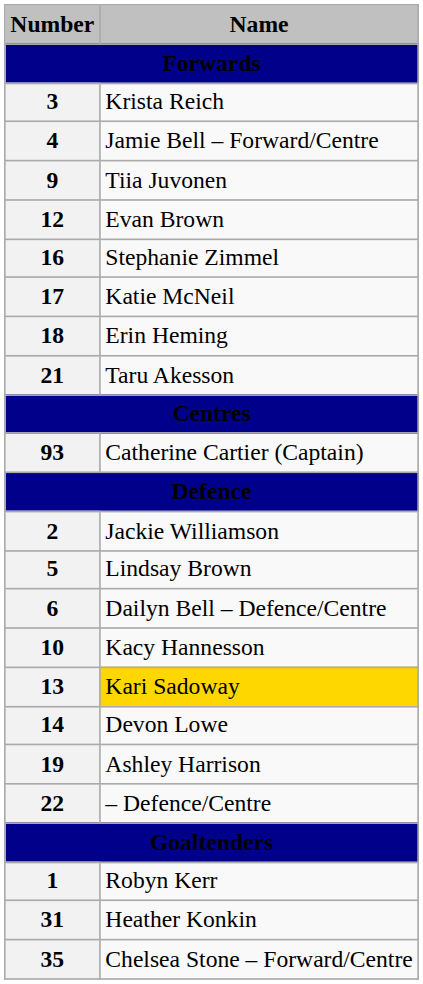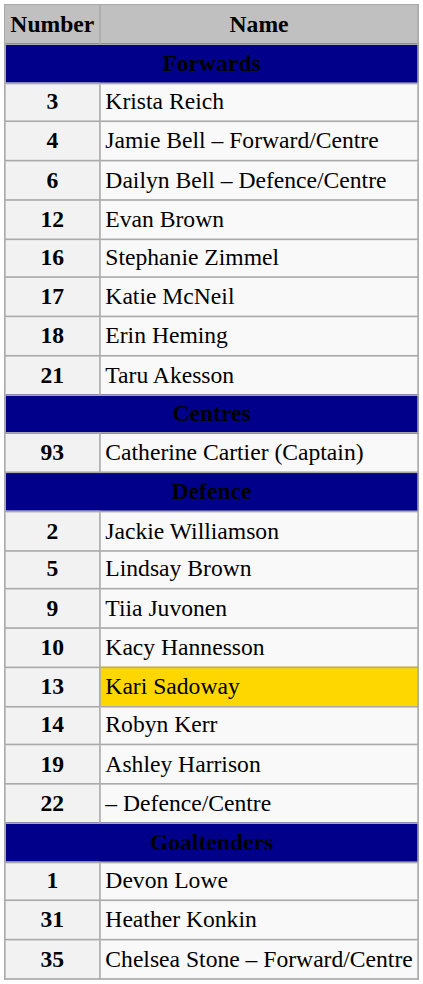rows swapped: (52, 180) <-> (52, 608)
(167, 725) Devon Lowe -> (161, 725) Robyn Kerr
(161, 881) Robyn Kerr -> (167, 881) Devon Lowe
